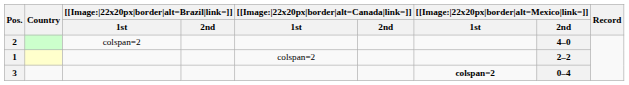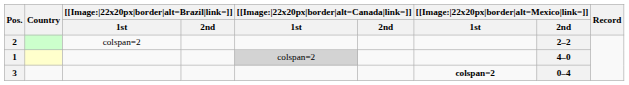(564, 42) 4–0 -> (564, 42) 2–2
(296, 58) no background -> (296, 58) lightgrey background
(564, 58) 2–2 -> (564, 58) 4–0
